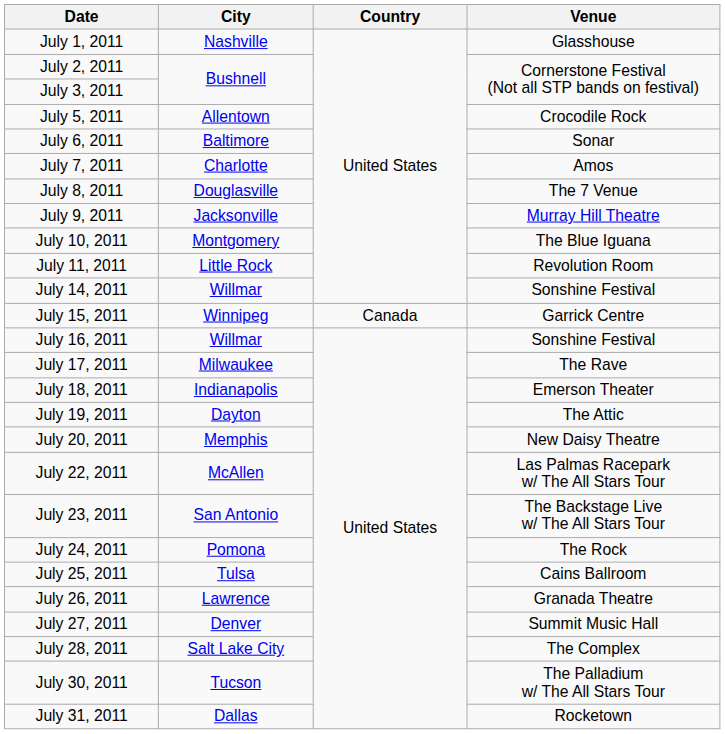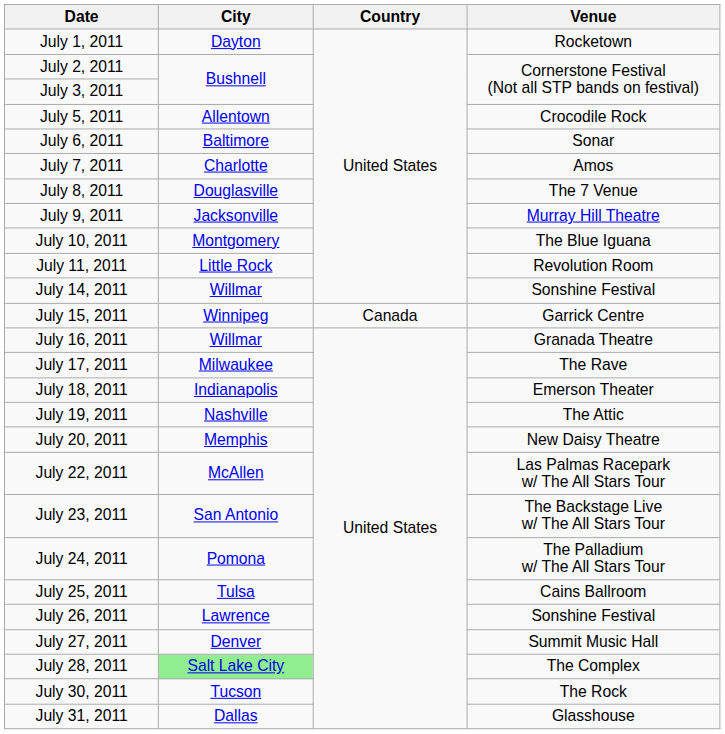(236, 41) Nashville -> (236, 41) Dayton
(593, 41) Glasshouse -> (593, 41) Rocketown
(593, 340) Sonshine Festival -> (593, 340) Granada Theatre
(236, 414) Dayton -> (236, 414) Nashville
(593, 549) The Rock -> (593, 558) The Palladium w/ The All Stars Tour
(593, 599) Granada Theatre -> (593, 616) Sonshine Festival
(236, 649) no background -> (236, 666) lightgreen background
(593, 682) The Palladium w/ The All Stars Tour -> (593, 691) The Rock
(593, 716) Rocketown -> (593, 716) Glasshouse
